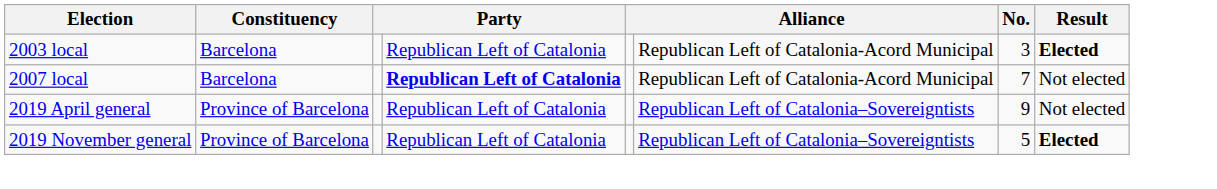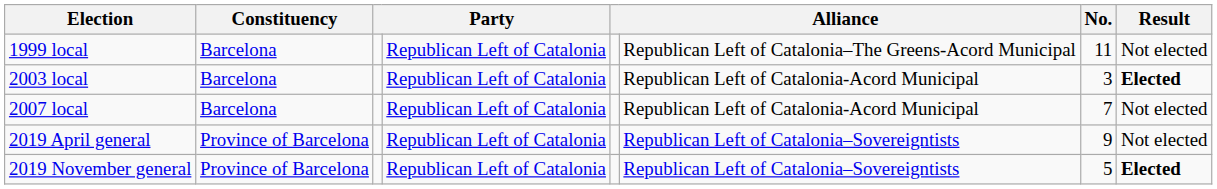+ row: (49, 49)
(504, 79) bold -> (496, 109) normal
